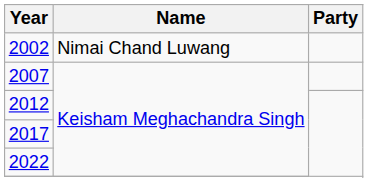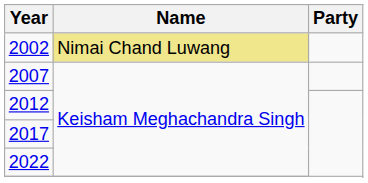(144, 47) no background -> (144, 47) khaki background
